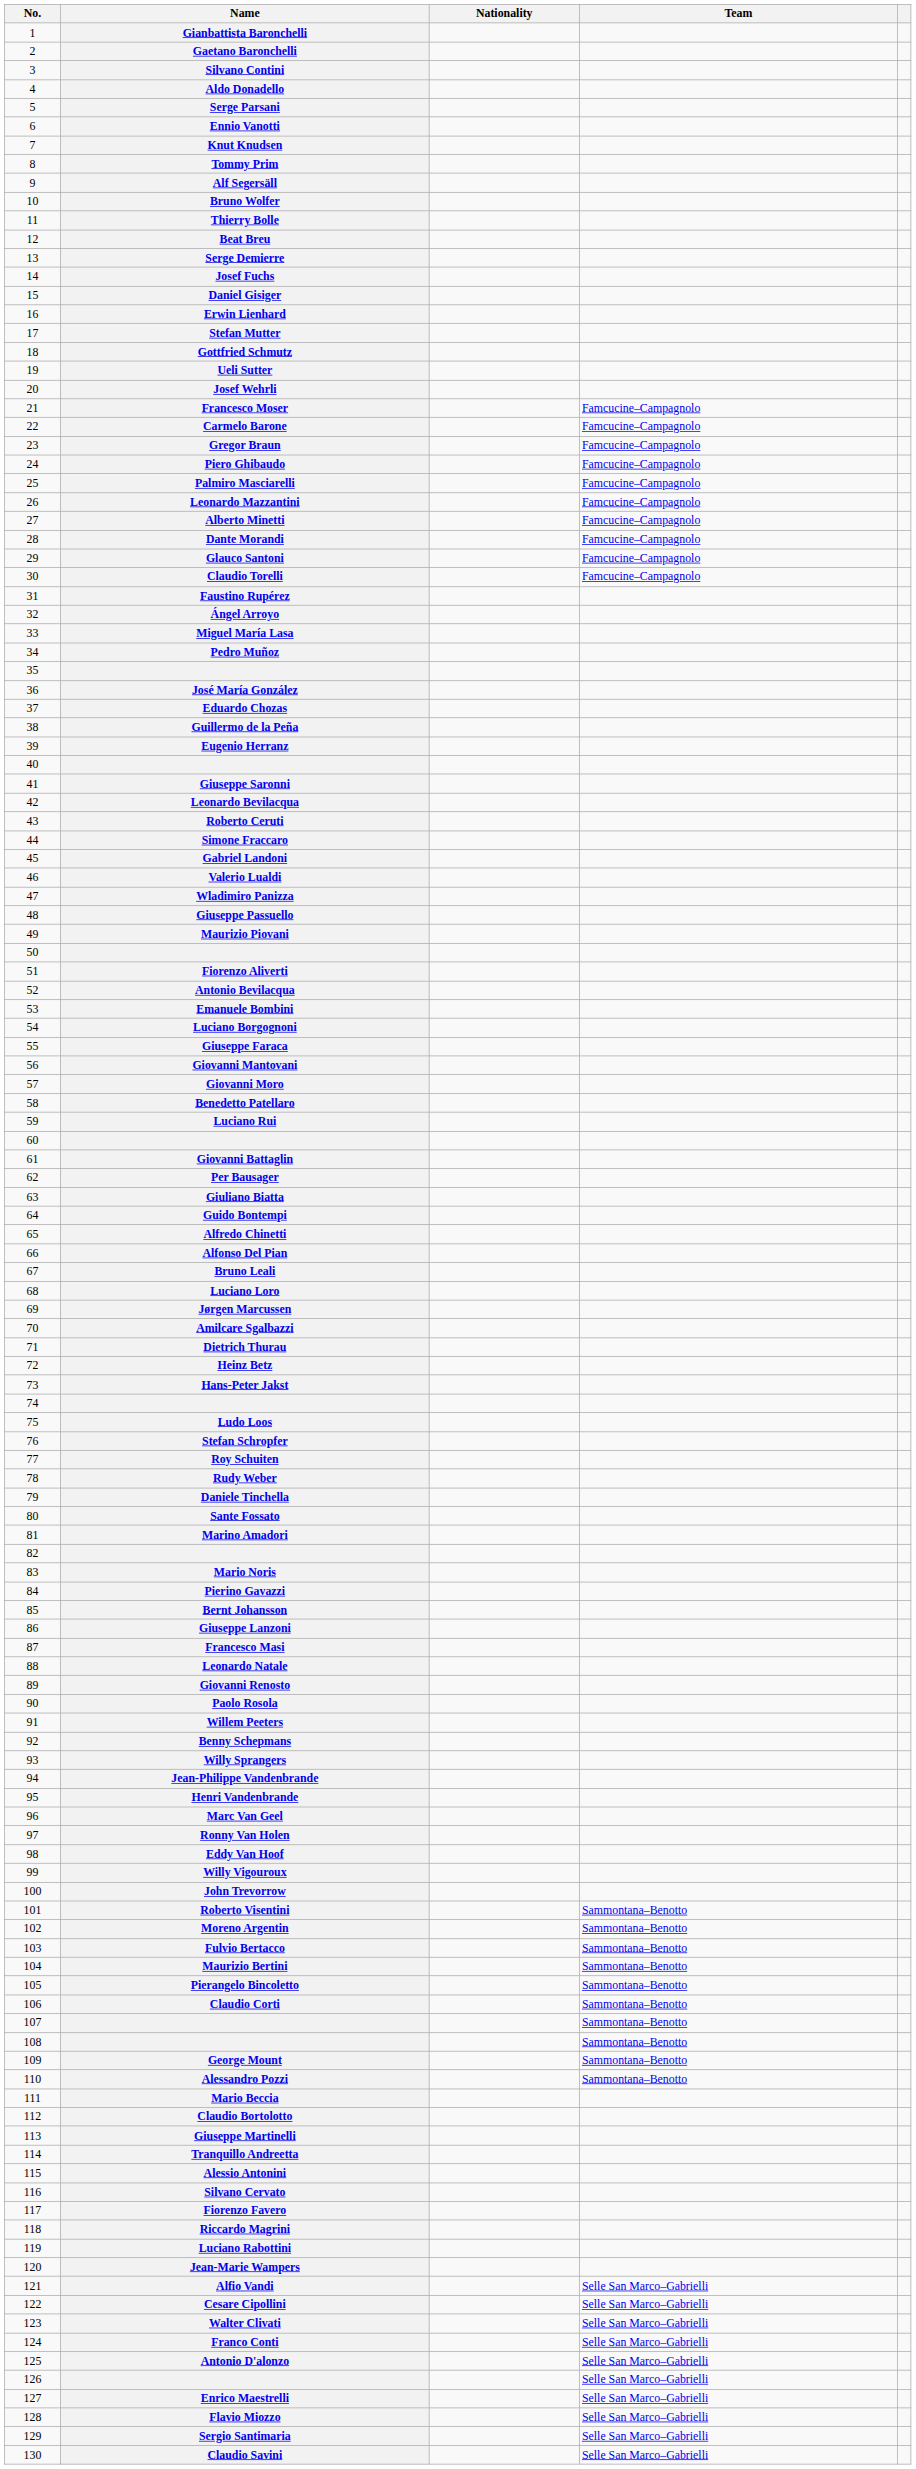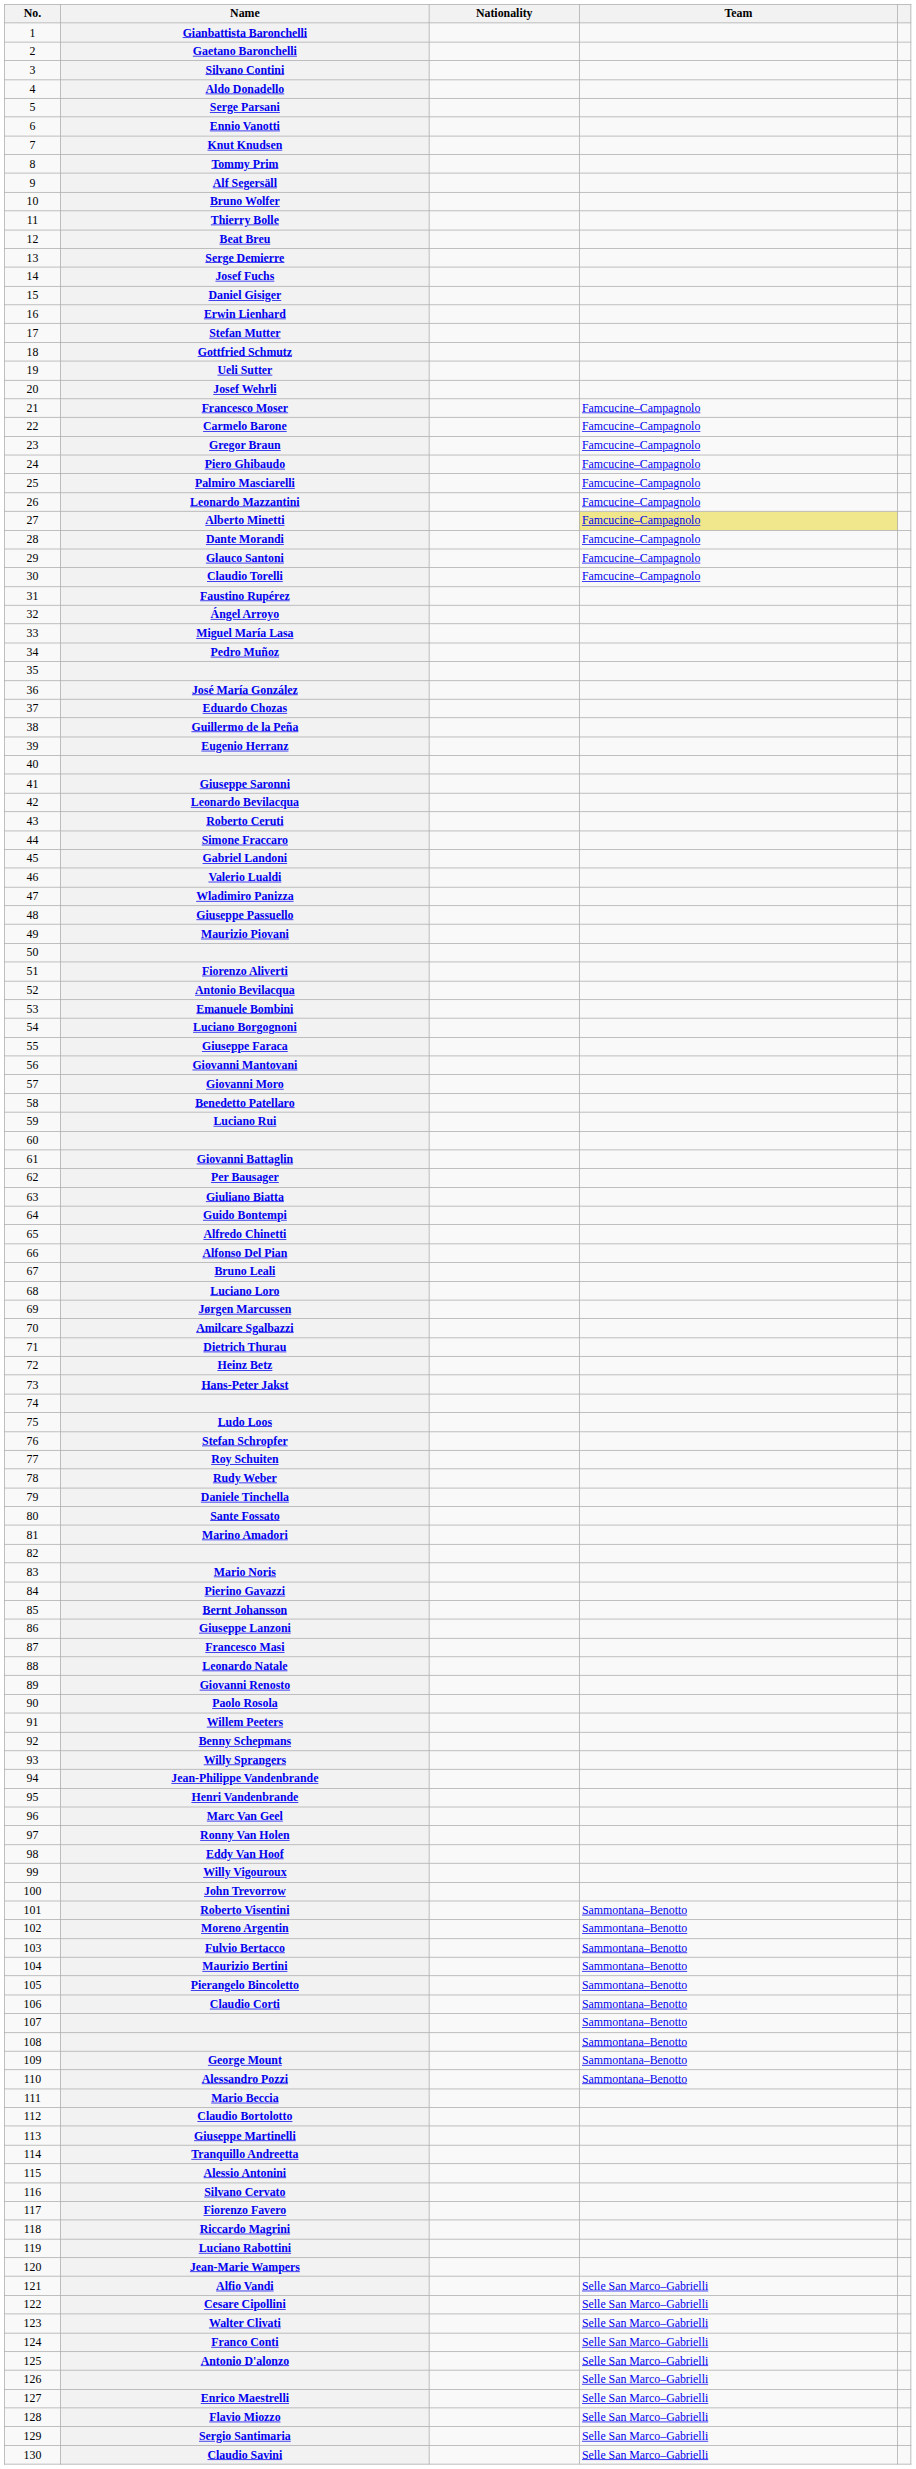(641, 520) no background -> (641, 520) khaki background
